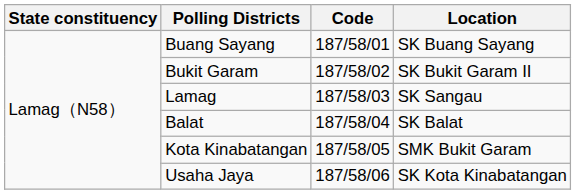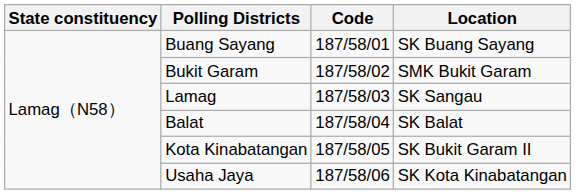(465, 70) SK Bukit Garam II -> (465, 70) SMK Bukit Garam
(465, 149) SMK Bukit Garam -> (465, 149) SK Bukit Garam II
